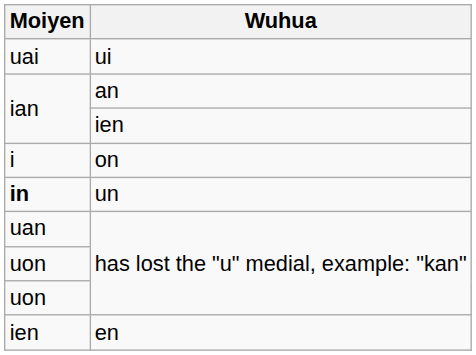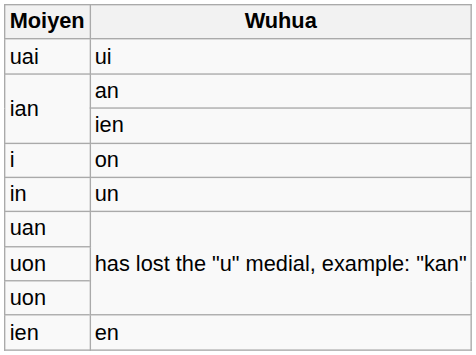(19, 194) bold -> (18, 194) normal
